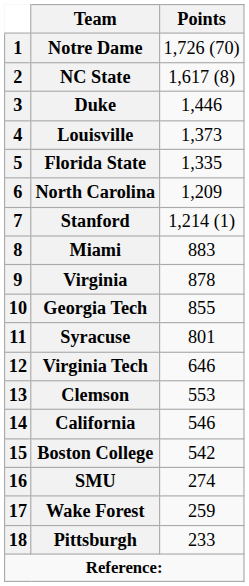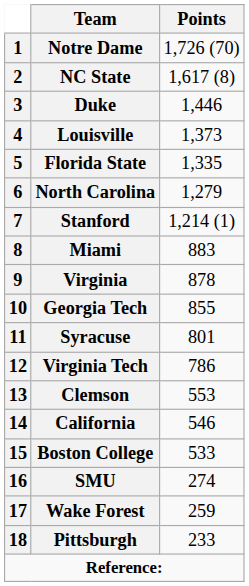(202, 192) 1,209 -> (202, 192) 1,279
(202, 366) 646 -> (202, 366) 786
(202, 452) 542 -> (202, 452) 533
